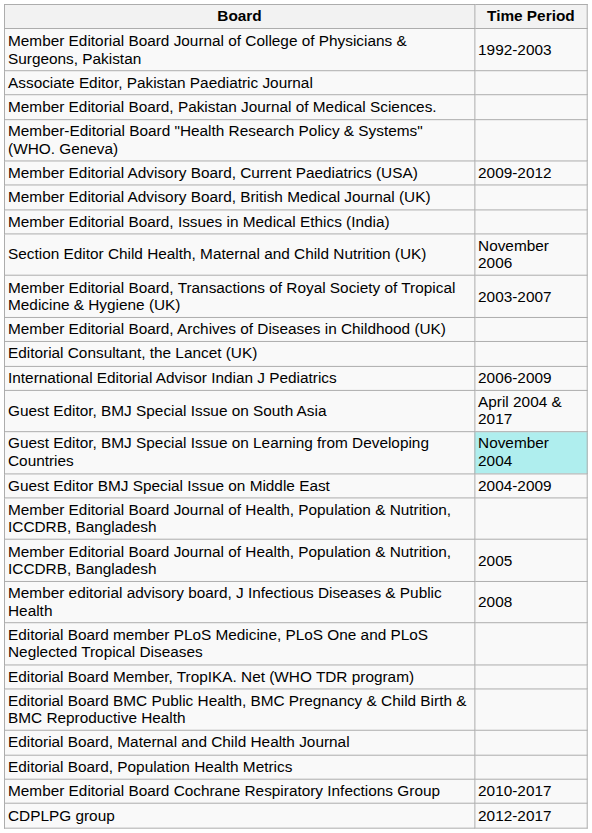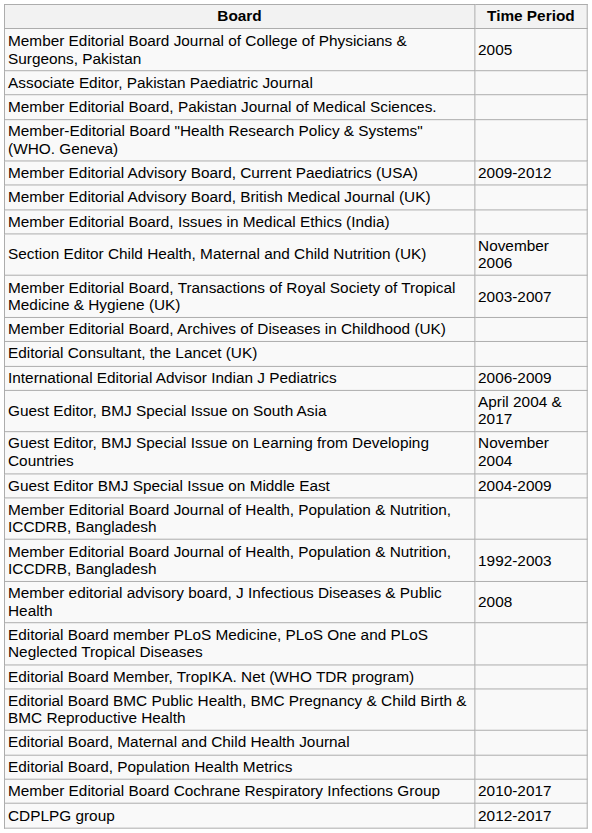(515, 49) 1992-2003 -> (495, 49) 2005
(513, 452) paleturquoise background -> (513, 452) no background
(495, 560) 2005 -> (515, 560) 1992-2003
